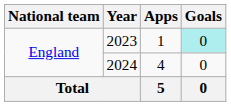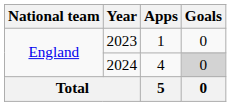(203, 40) paleturquoise background -> (203, 40) no background
(203, 64) no background -> (203, 64) lightgrey background
